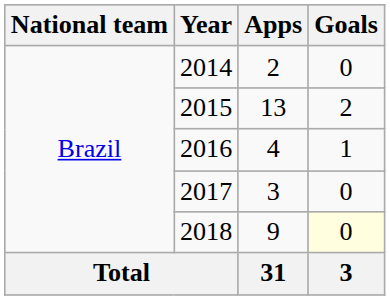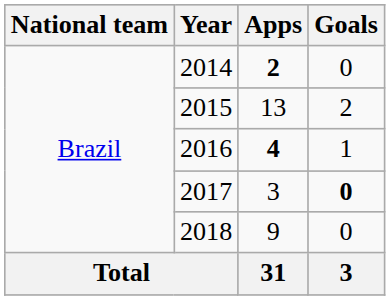(273, 66) normal -> (273, 66) bold
(273, 149) normal -> (273, 149) bold
(346, 190) normal -> (346, 190) bold
(346, 231) lightyellow background -> (346, 231) no background
